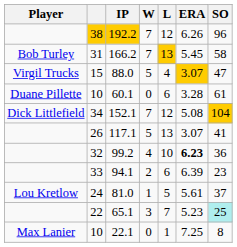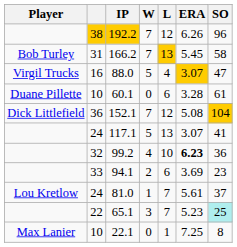(97, 73) 15 -> (97, 73) 16
(97, 113) 34 -> (97, 113) 36
(97, 133) 26 -> (97, 133) 24
(192, 172) 6.39 -> (192, 172) 3.69
(167, 192) 5 -> (167, 192) 7
